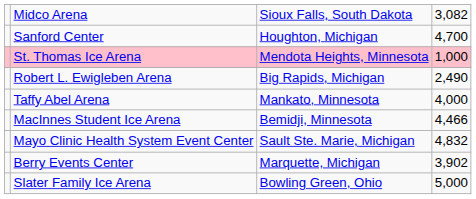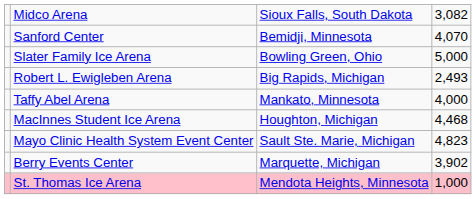(319, 36) Houghton, Michigan -> (316, 36) Bemidji, Minnesota
(451, 36) 4,700 -> (451, 36) 4,070
rows swapped: (82, 183) <-> (77, 57)
(451, 78) 2,490 -> (451, 78) 2,493
(316, 120) Bemidji, Minnesota -> (319, 120) Houghton, Michigan
(451, 120) 4,466 -> (451, 120) 4,468
(451, 141) 4,832 -> (451, 141) 4,823
